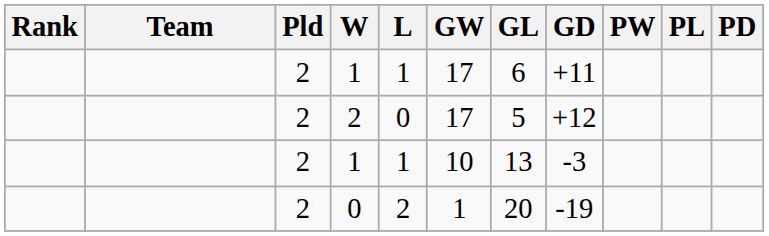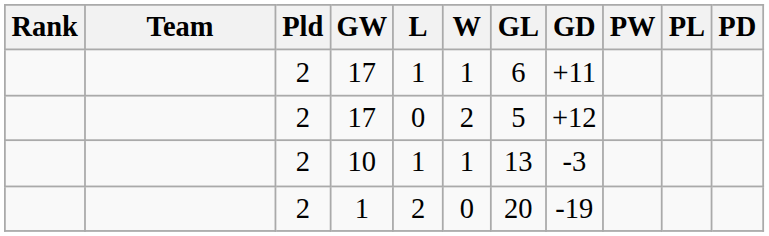columns swapped: (354, 27) <-> (459, 27)
